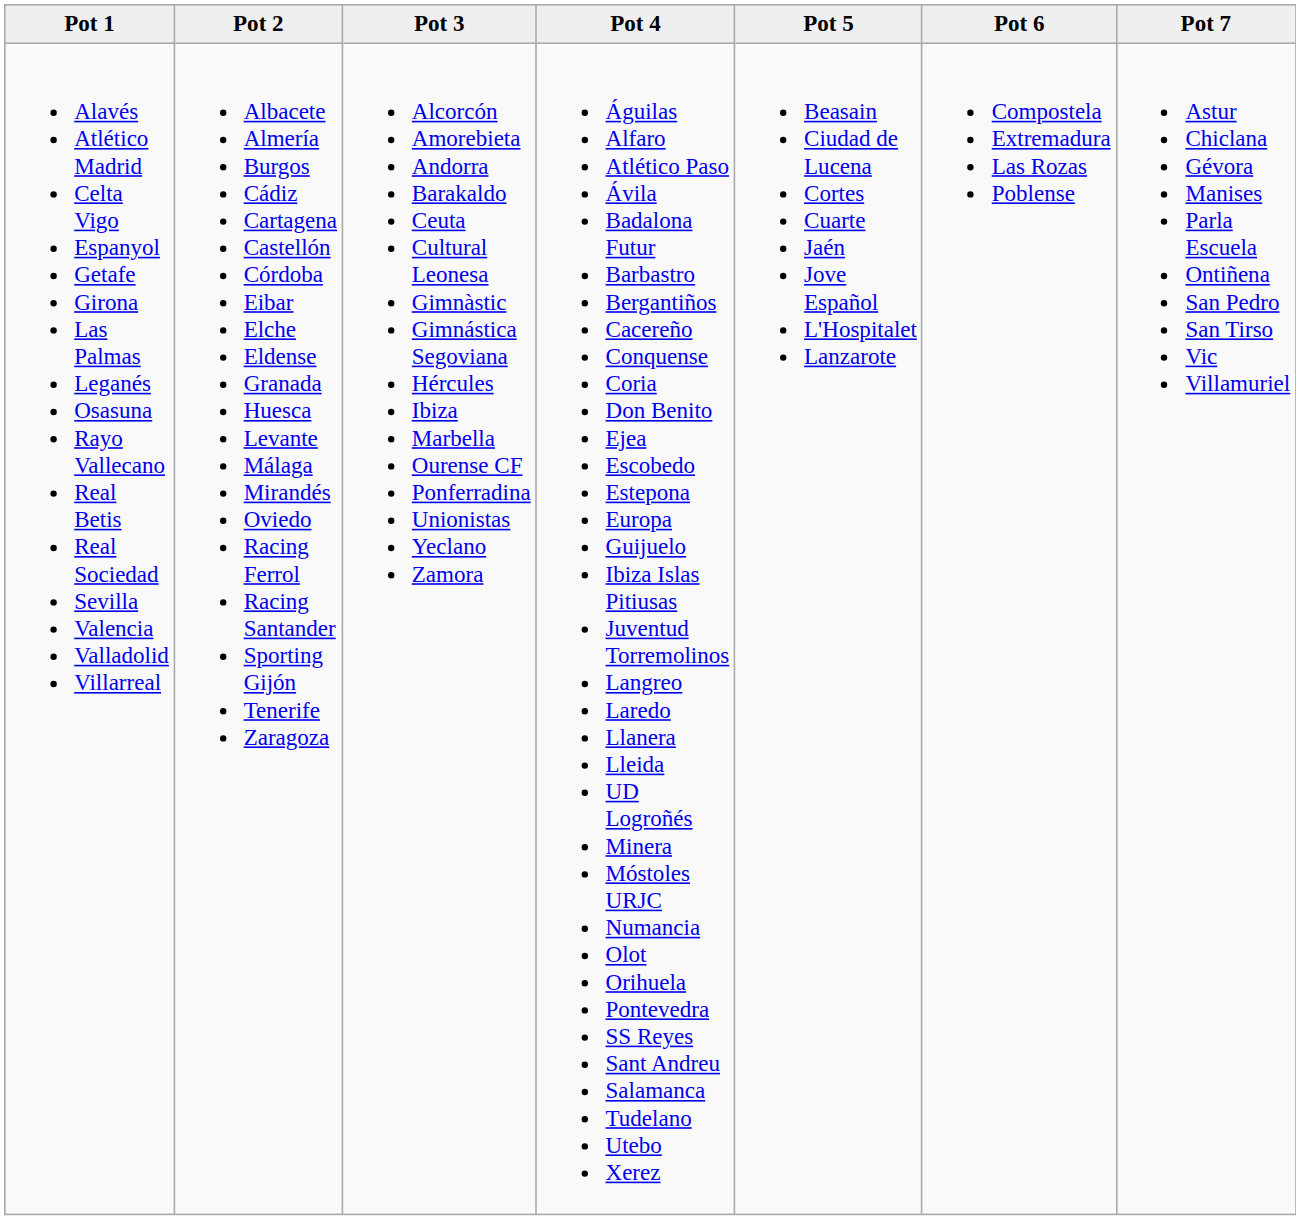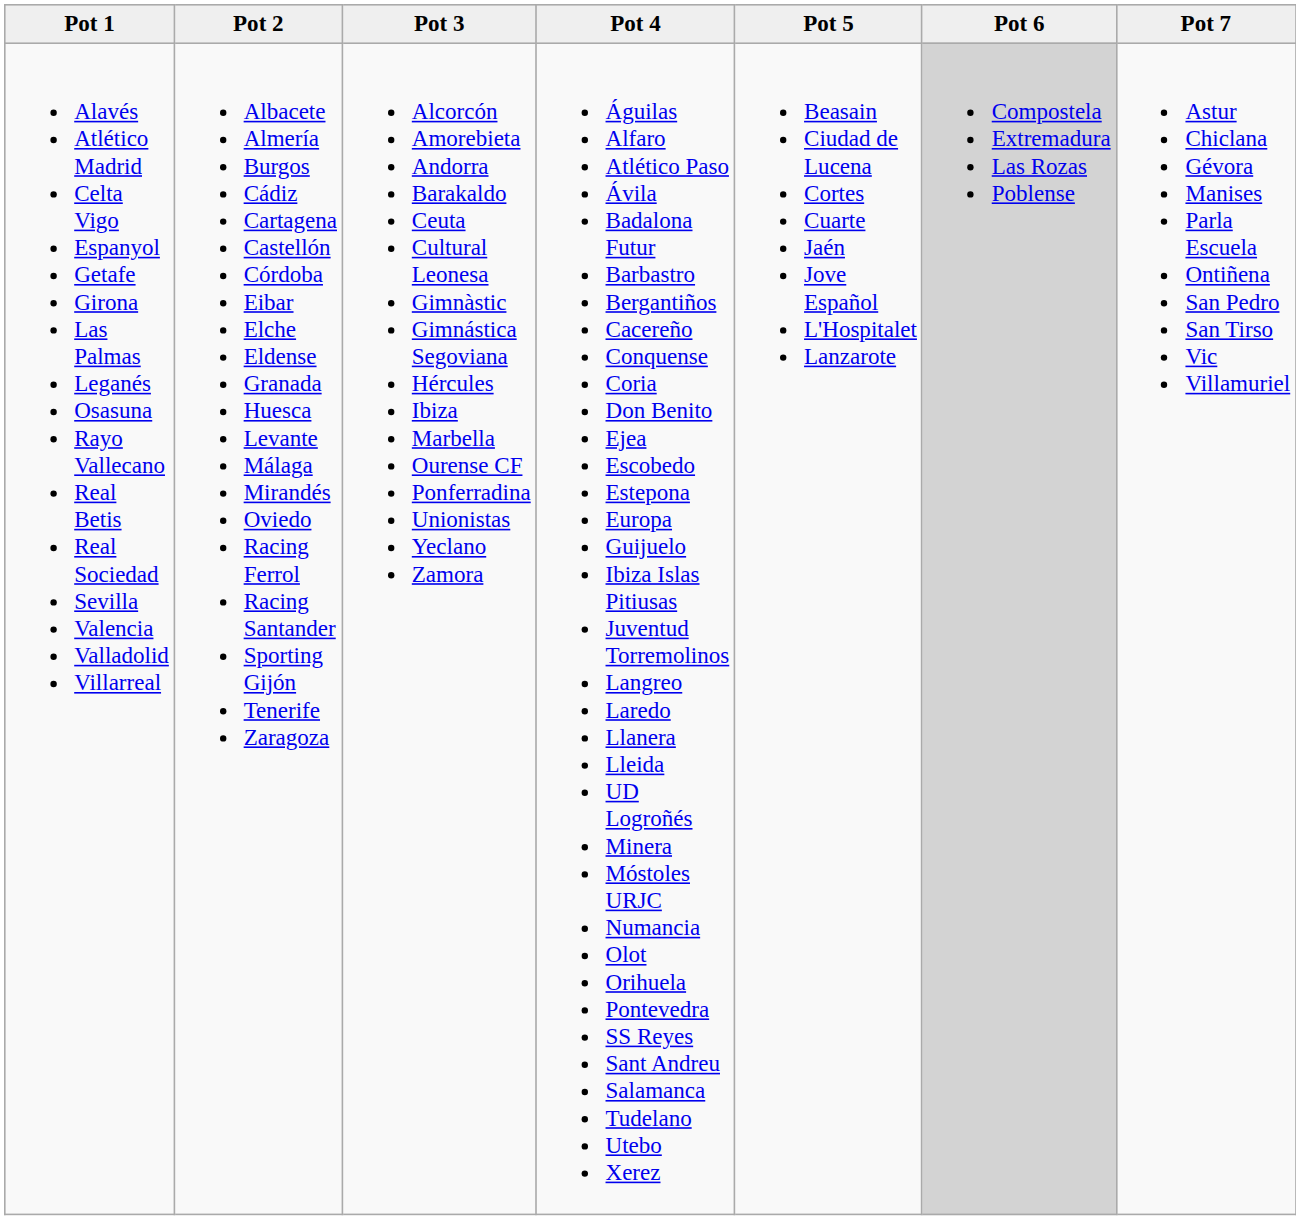(1019, 153) no background -> (1019, 153) lightgrey background
